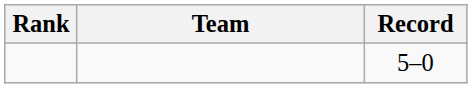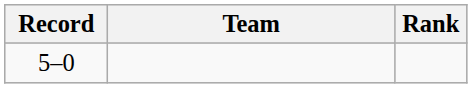columns swapped: (41, 23) <-> (415, 23)
